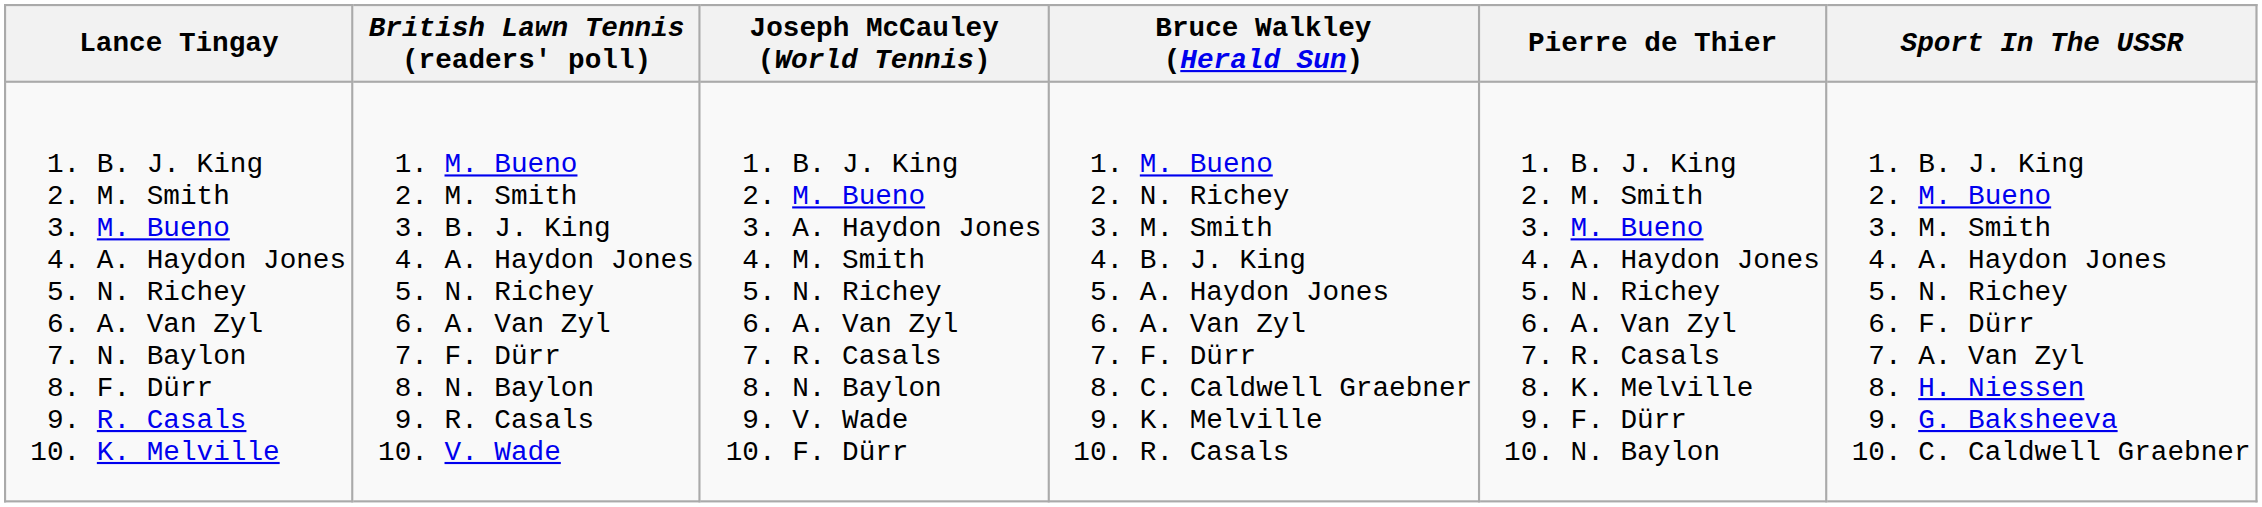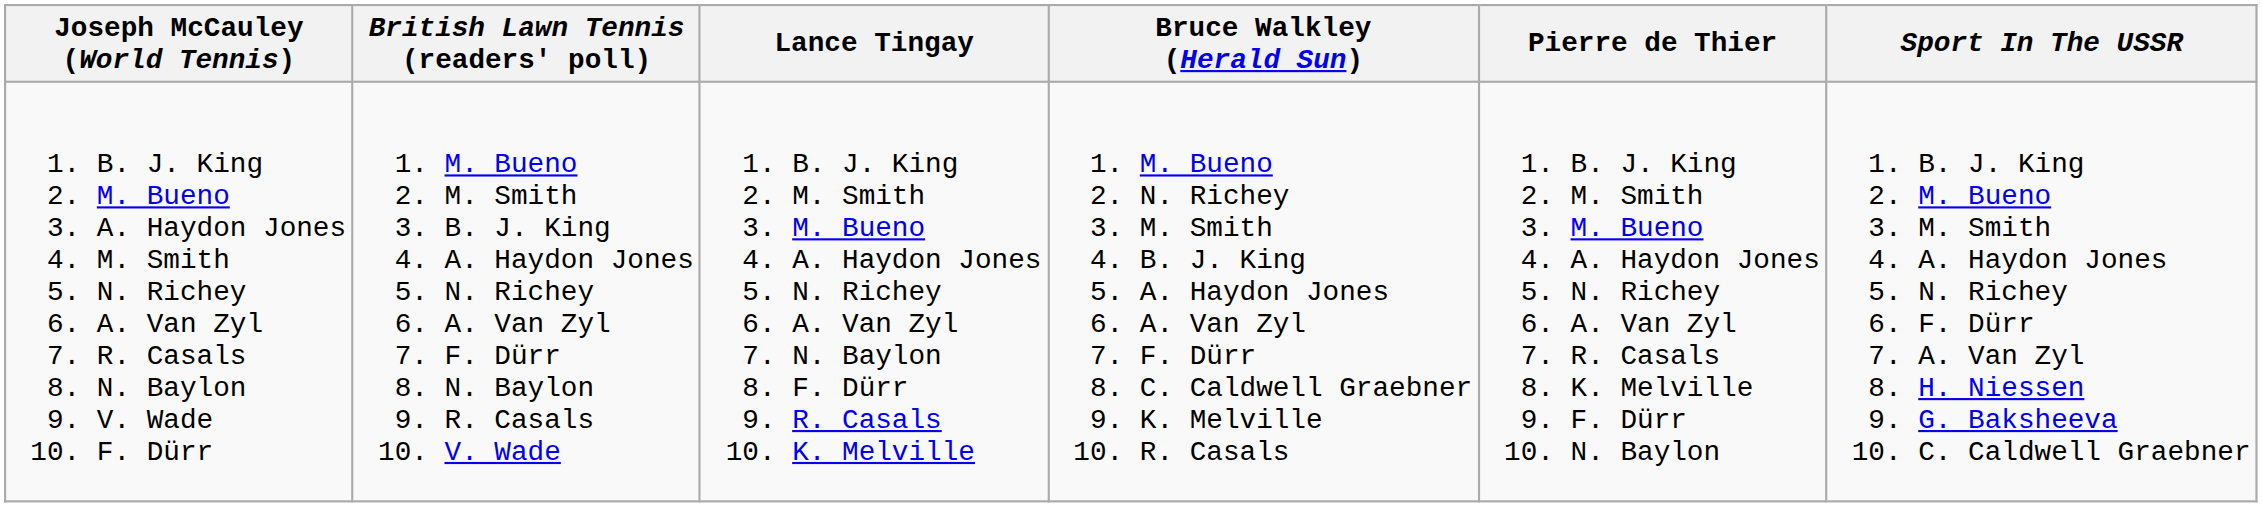columns swapped: (179, 44) <-> (874, 44)
